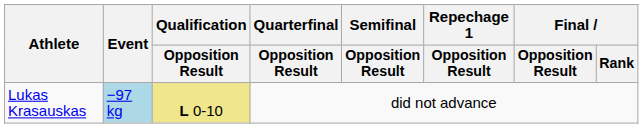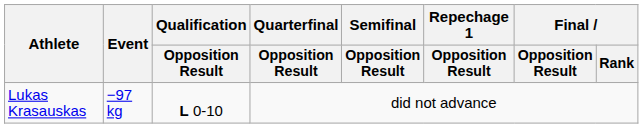(119, 103) lightblue background -> (119, 103) no background
(201, 112) khaki background -> (201, 112) no background
